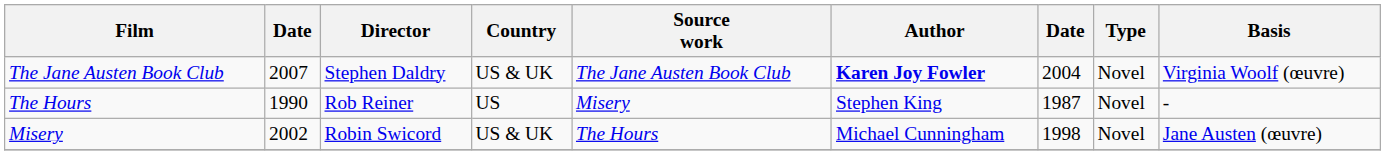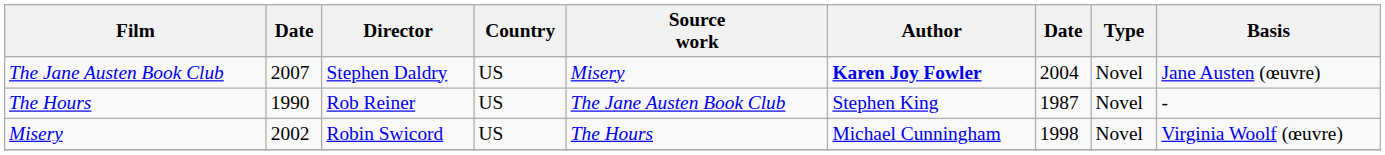(514, 72) US & UK -> (491, 72) US
(683, 72) The Jane Austen Book Club -> (598, 72) Misery
(1254, 72) Virginia Woolf (œuvre) -> (1241, 72) Jane Austen (œuvre)
(603, 103) Misery -> (678, 103) The Jane Austen Book Club
(514, 133) US & UK -> (491, 133) US
(1242, 133) Jane Austen (œuvre) -> (1252, 133) Virginia Woolf (œuvre)
